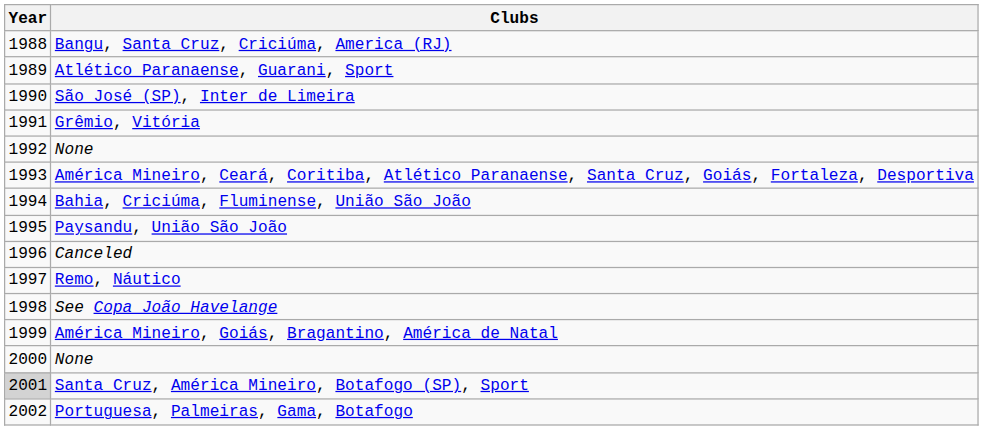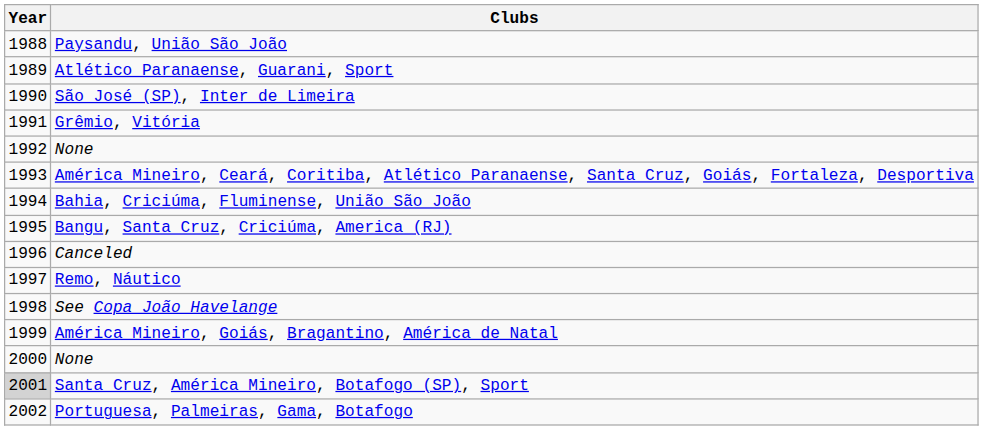(253, 44) Bangu, Santa Cruz, Criciúma, America (RJ) -> (171, 44) Paysandu, União São João
(171, 228) Paysandu, União São João -> (253, 228) Bangu, Santa Cruz, Criciúma, America (RJ)
